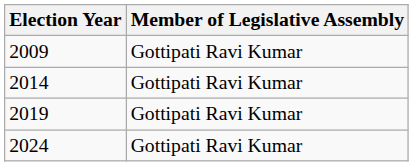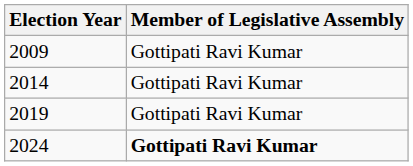(216, 144) normal -> (224, 144) bold
